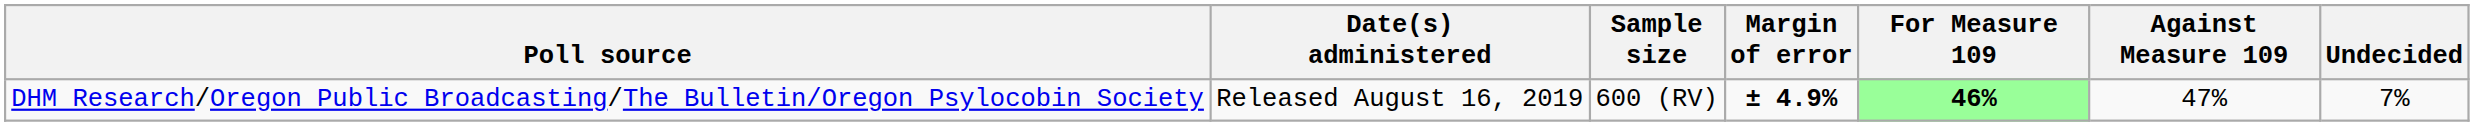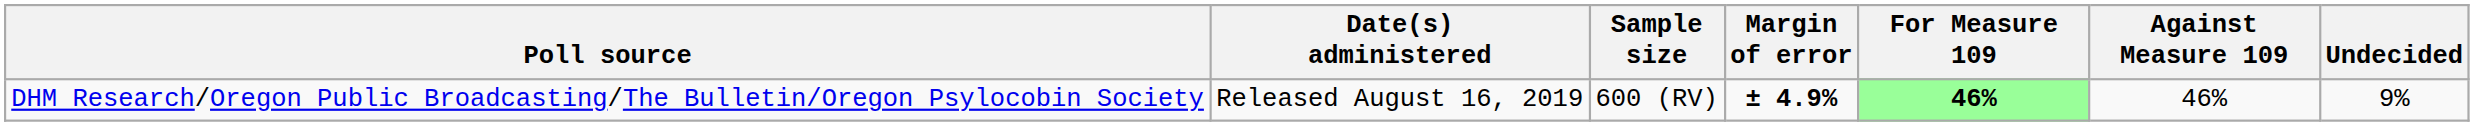(2204, 100) 47% -> (2204, 100) 46%
(2394, 100) 7% -> (2394, 100) 9%
